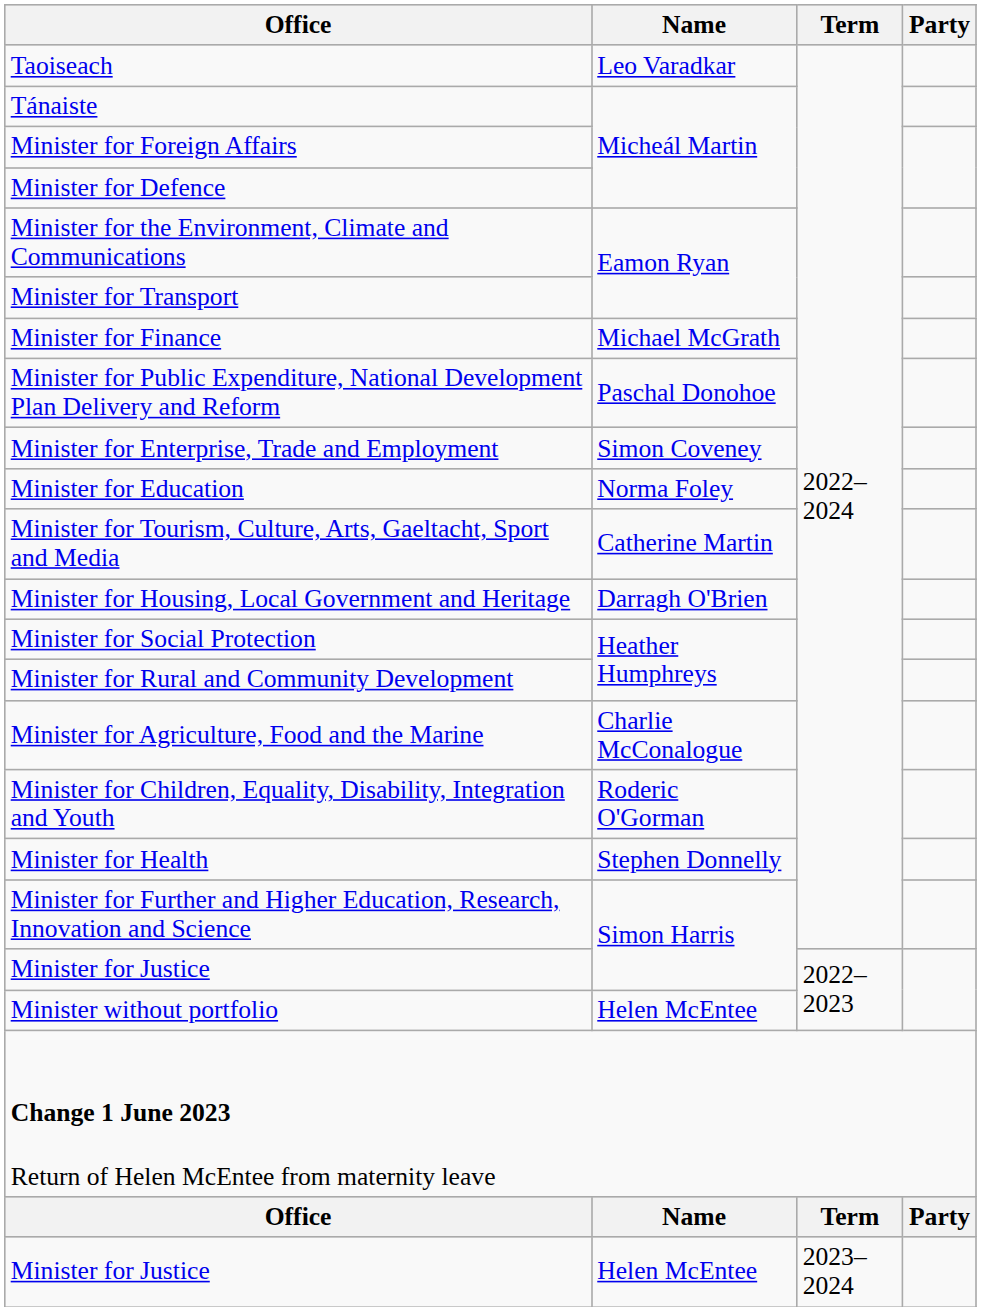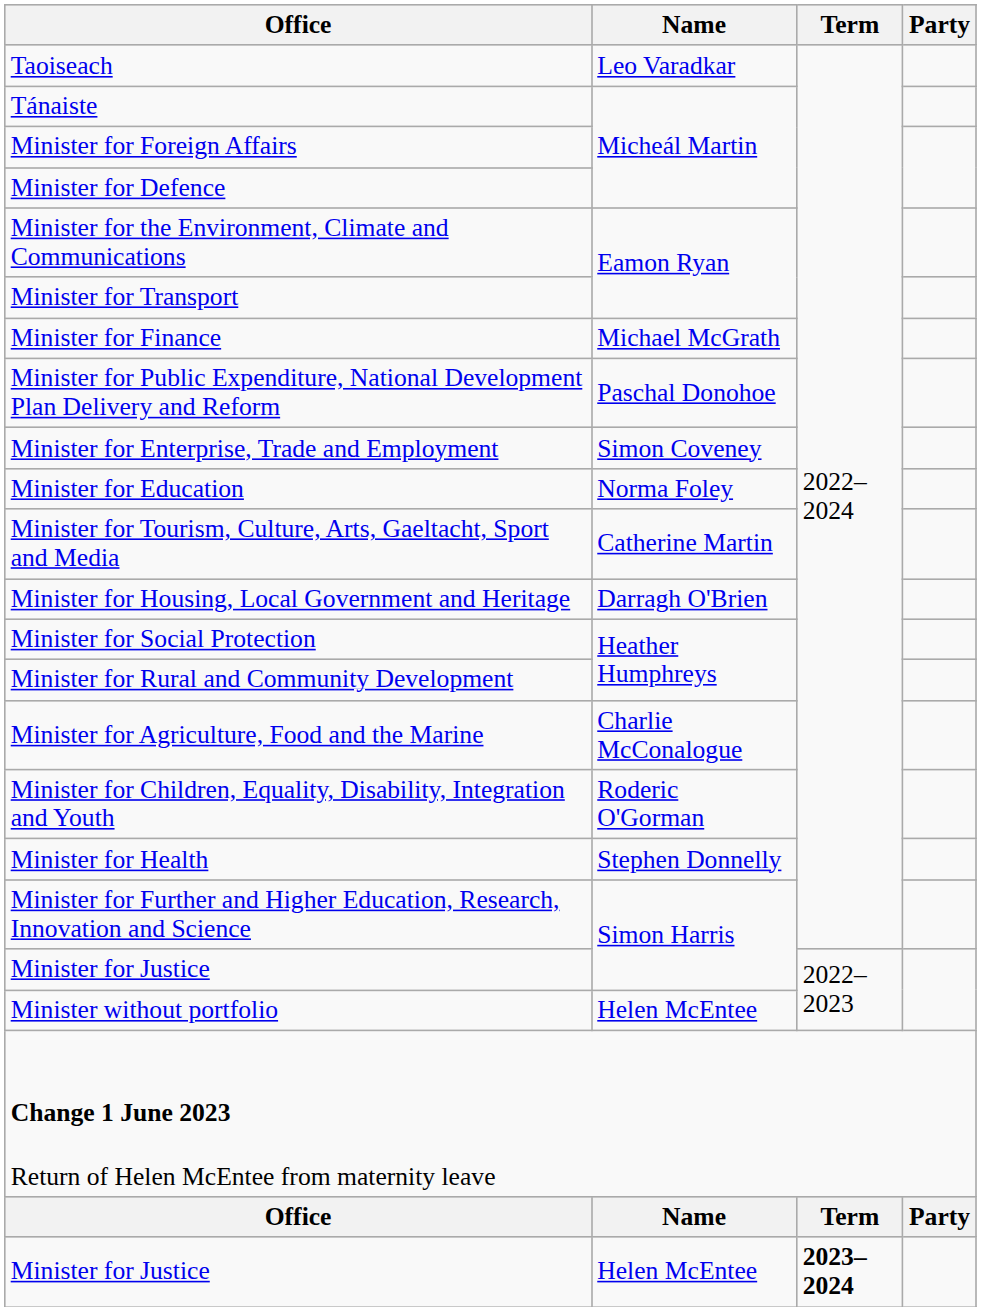(835, 1271) normal -> (835, 1271) bold
